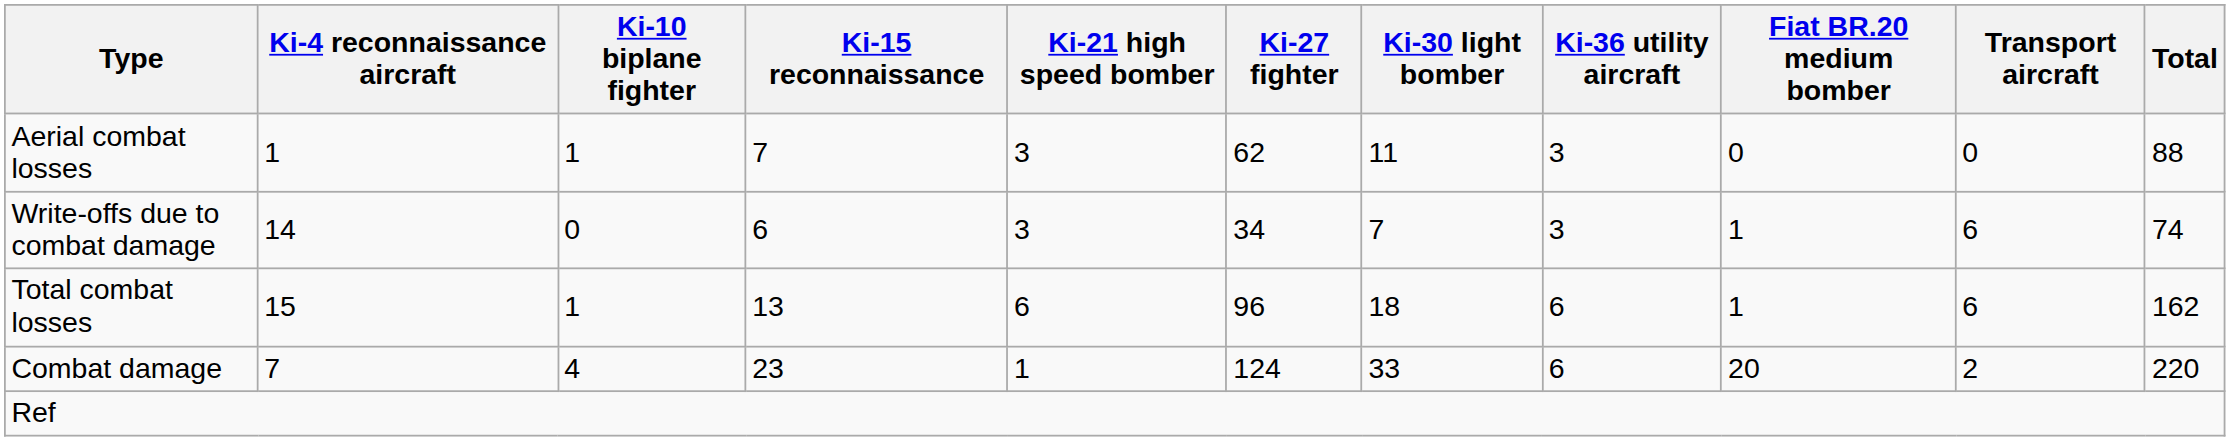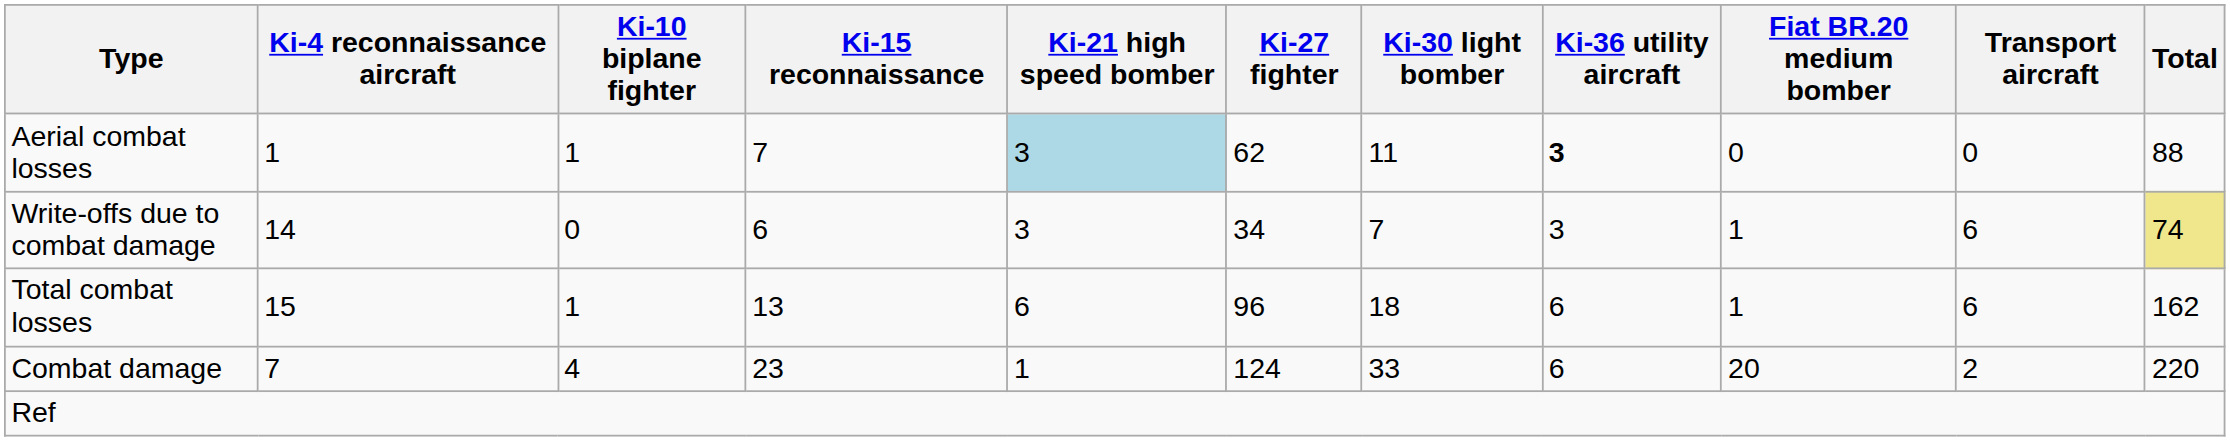(1022, 152) no background -> (1022, 152) lightblue background
(1557, 152) normal -> (1557, 152) bold
(2168, 229) no background -> (2168, 229) khaki background
